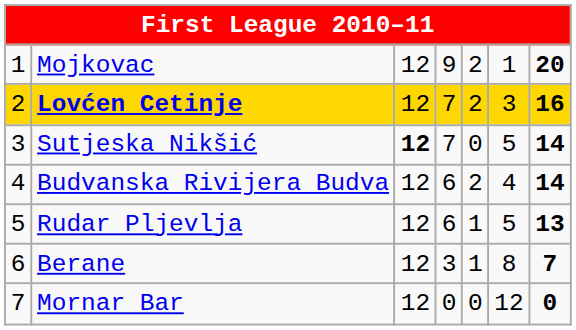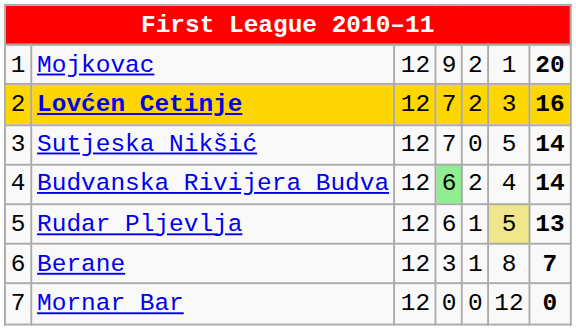(415, 144) bold -> (415, 144) normal
(449, 184) no background -> (449, 184) lightgreen background
(509, 224) no background -> (509, 224) khaki background
